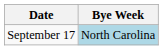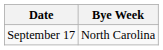(118, 35) lightblue background -> (118, 35) no background
